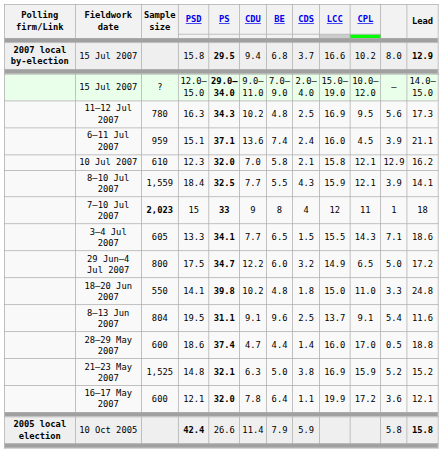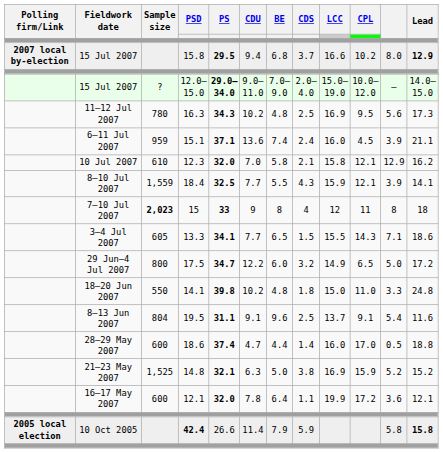(394, 211) 1 -> (394, 211) 8
